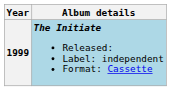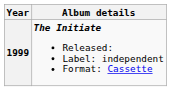(99, 48) lightblue background -> (99, 48) no background
